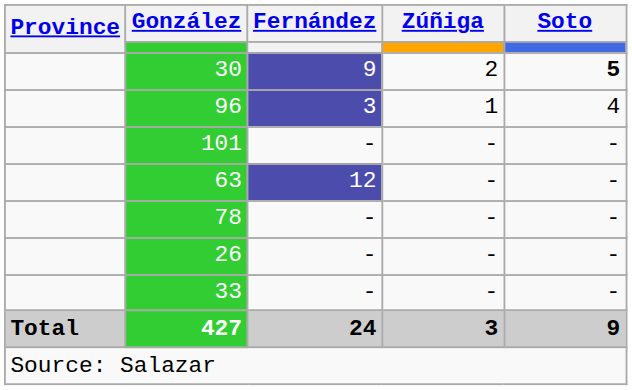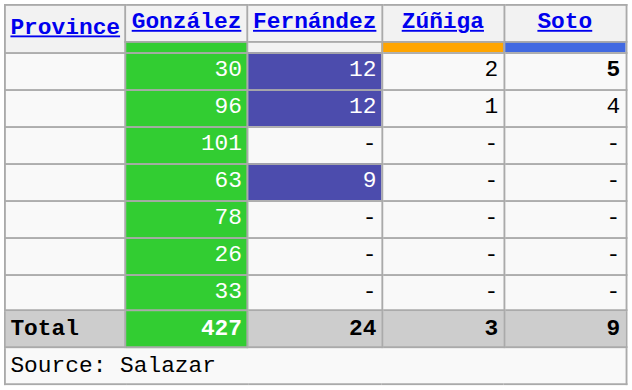(370, 72) 9 -> (363, 72) 12
(370, 108) 3 -> (363, 108) 12
(363, 182) 12 -> (370, 182) 9
